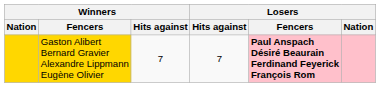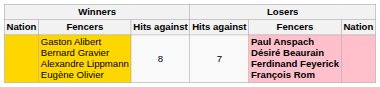(160, 58) 7 -> (160, 58) 8
